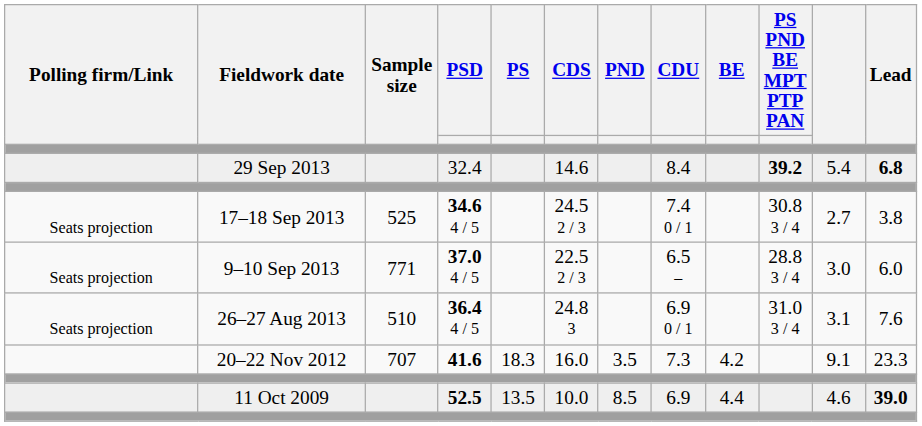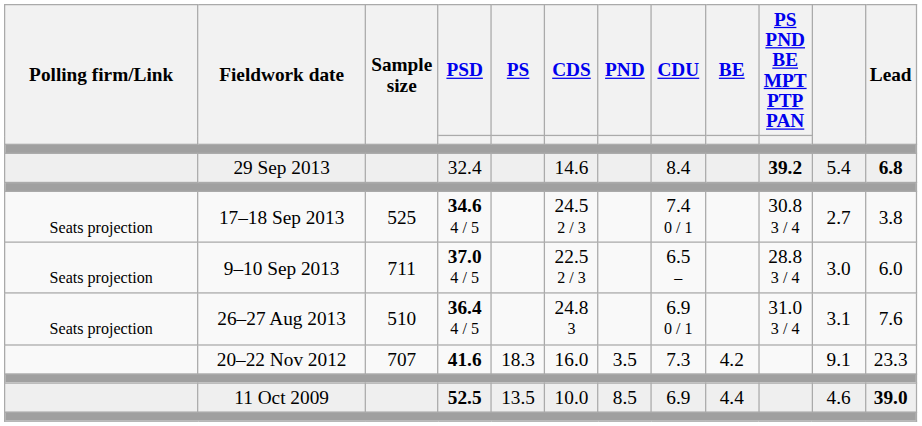(402, 268) 771 -> (402, 268) 711
